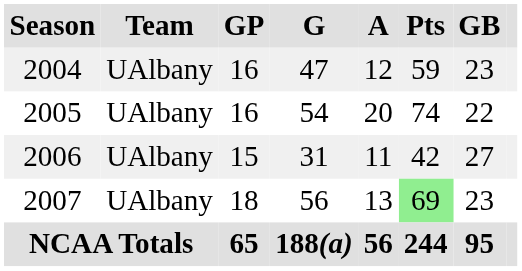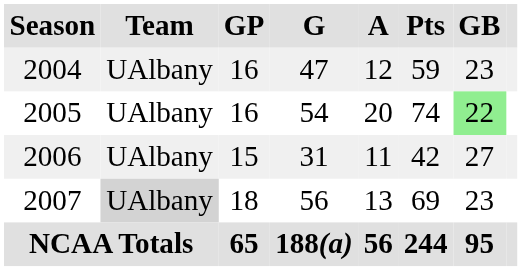(479, 112) no background -> (479, 112) lightgreen background
(160, 200) no background -> (160, 200) lightgrey background
(426, 200) lightgreen background -> (426, 200) no background
